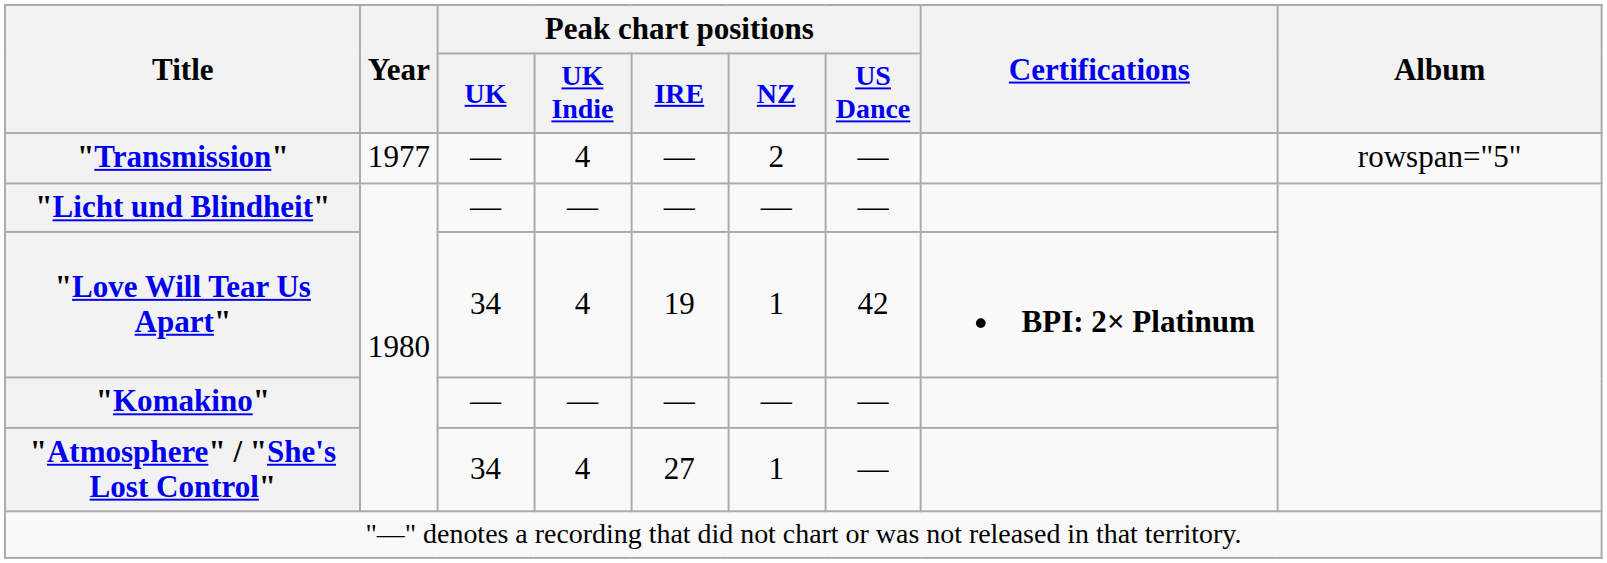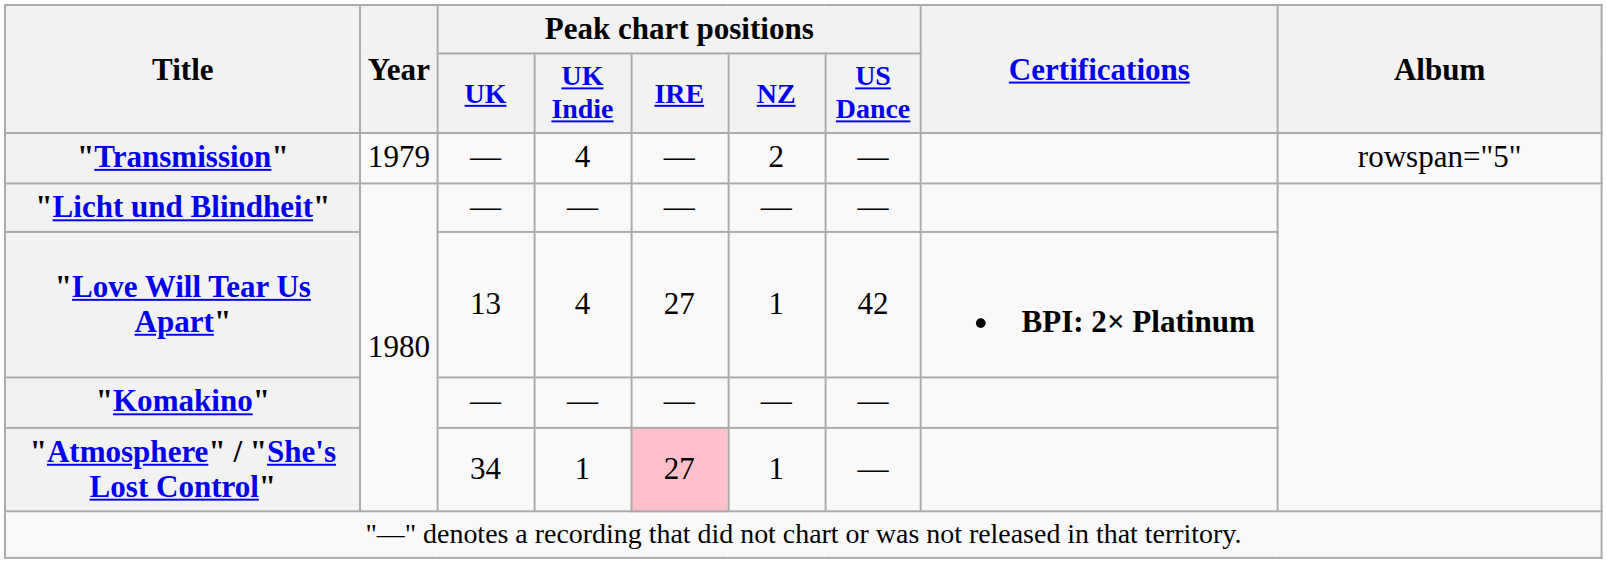(399, 157) 1977 -> (399, 157) 1979
(486, 304) 34 -> (486, 304) 13
(679, 304) 19 -> (679, 304) 27
(582, 468) 4 -> (582, 468) 1
(679, 468) no background -> (679, 468) pink background
